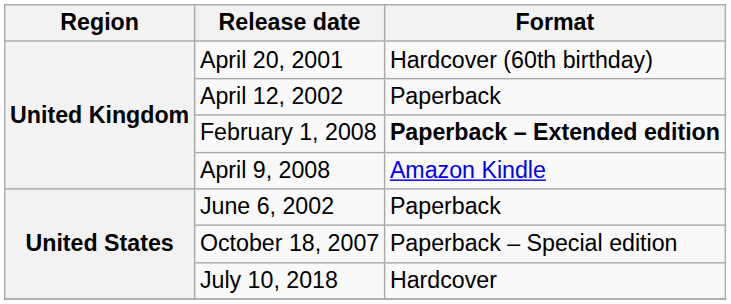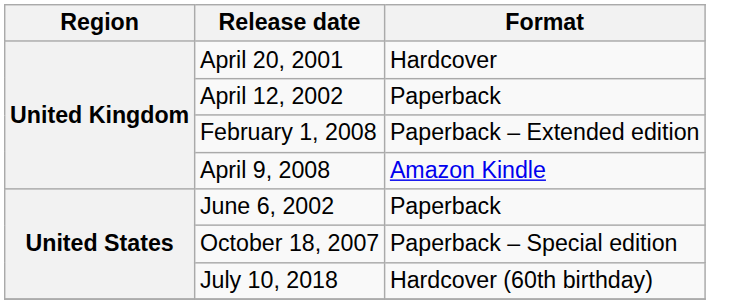(521, 59) Hardcover (60th birthday) -> (443, 59) Hardcover
(555, 133) bold -> (545, 133) normal
(443, 280) Hardcover -> (521, 280) Hardcover (60th birthday)
